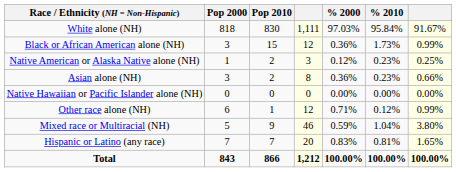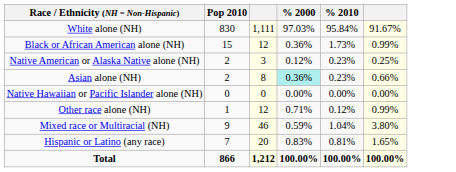- column: (227, 12)
(344, 77) no background -> (299, 77) paleturquoise background
